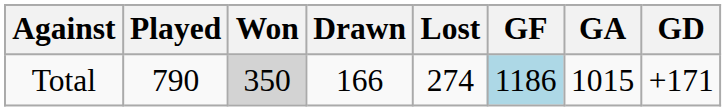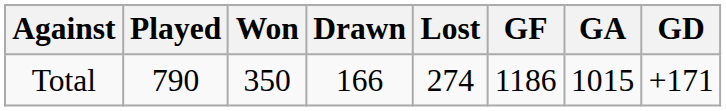(267, 79) lightgrey background -> (267, 79) no background
(526, 79) lightblue background -> (526, 79) no background
